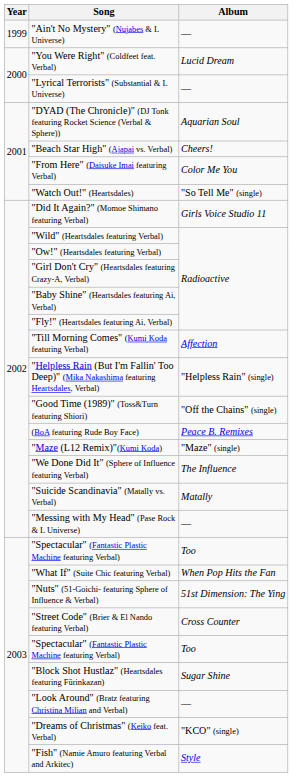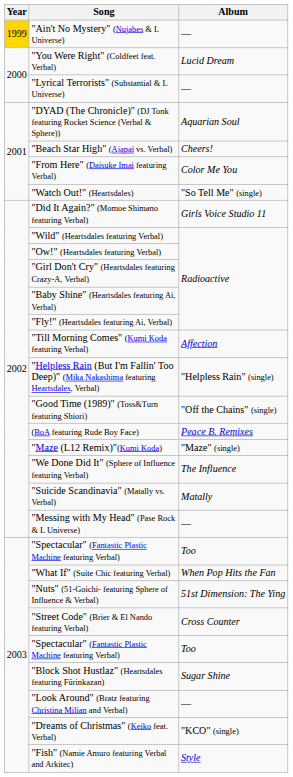(17, 34) no background -> (17, 34) gold background
